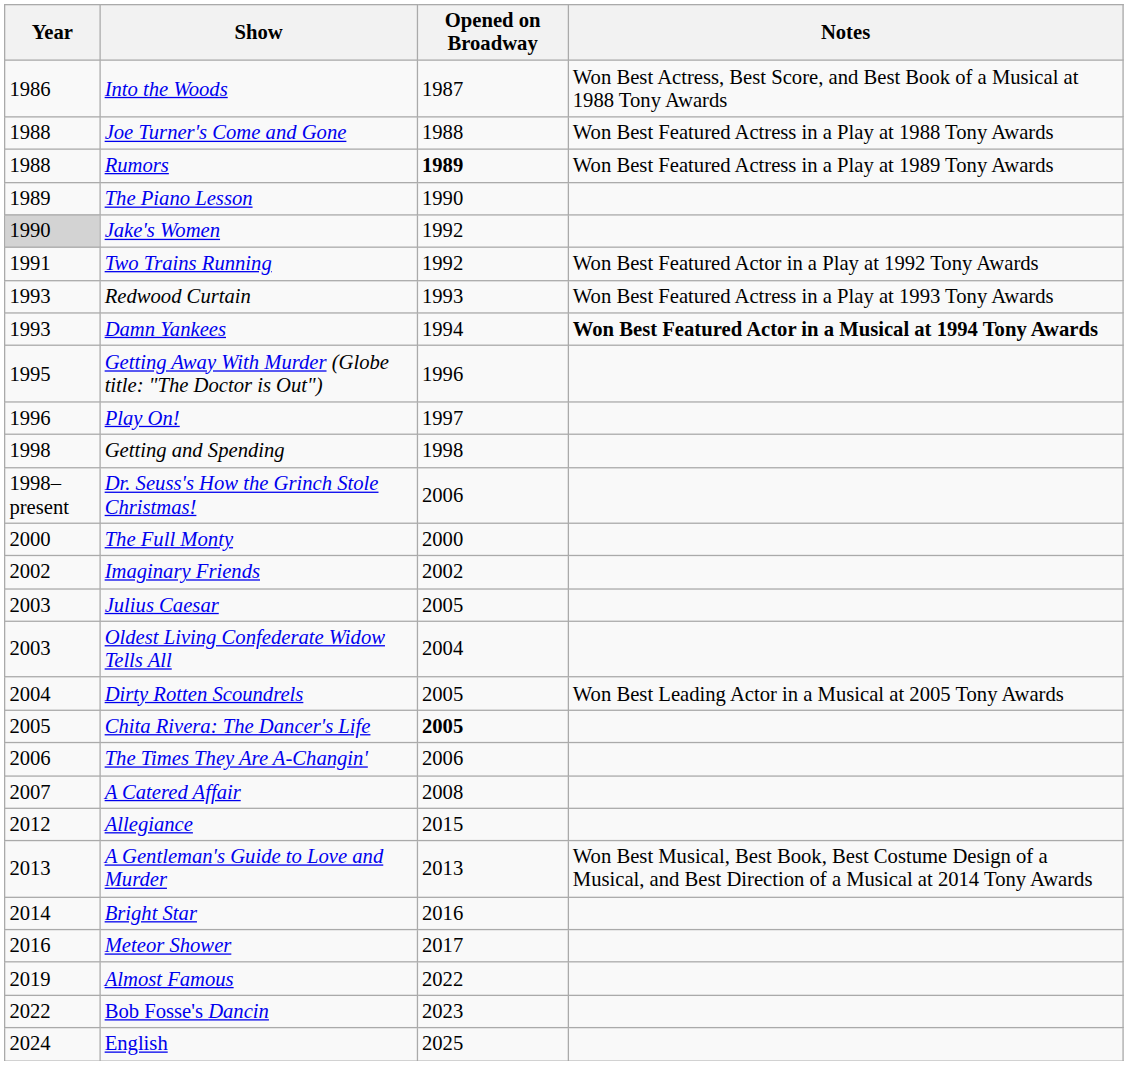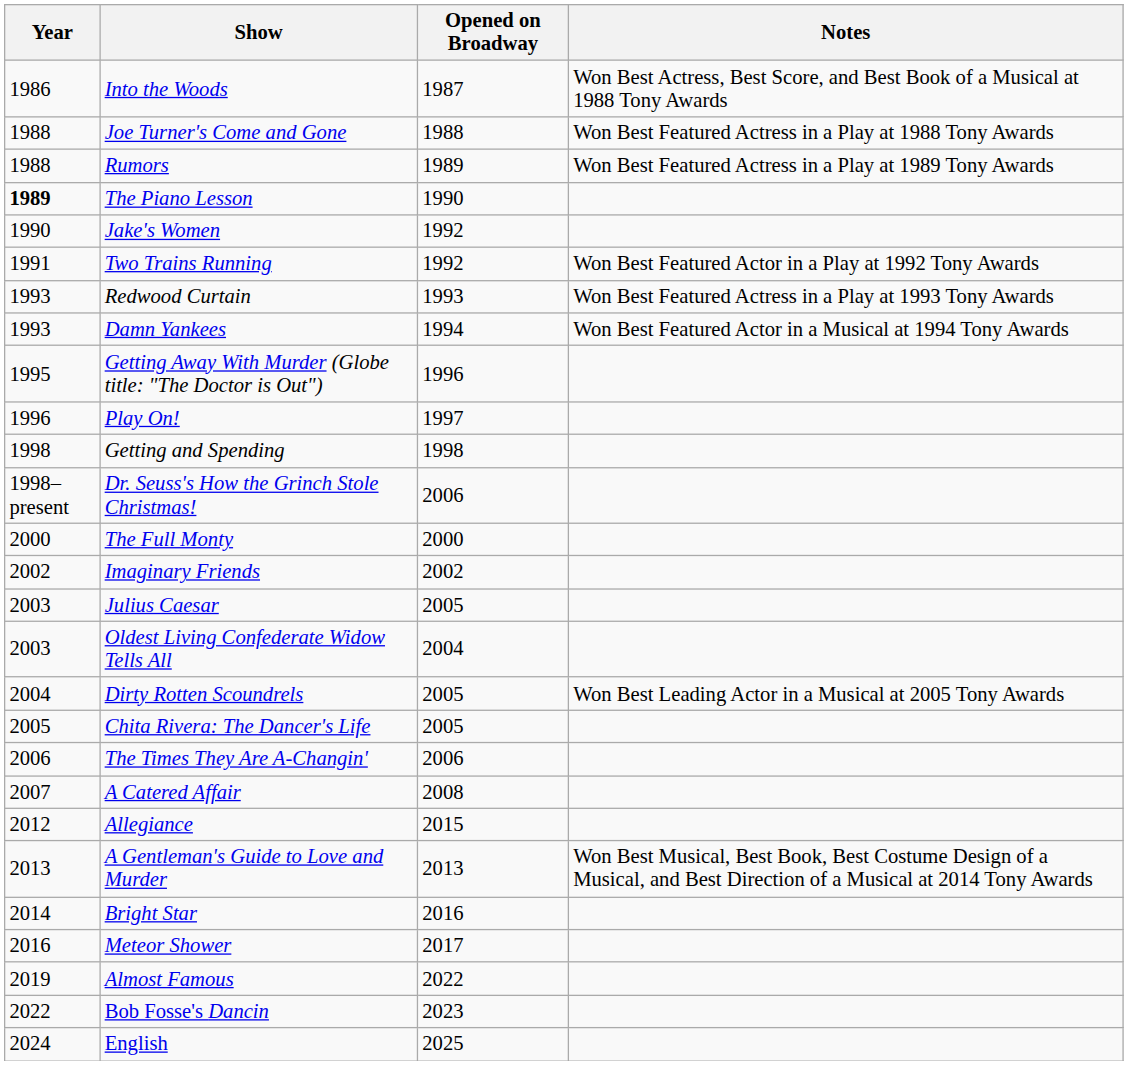(443, 165) bold -> (443, 165) normal
(30, 198) normal -> (30, 198) bold
(30, 230) lightgrey background -> (30, 230) no background
(835, 329) bold -> (821, 329) normal
(443, 726) bold -> (443, 726) normal
